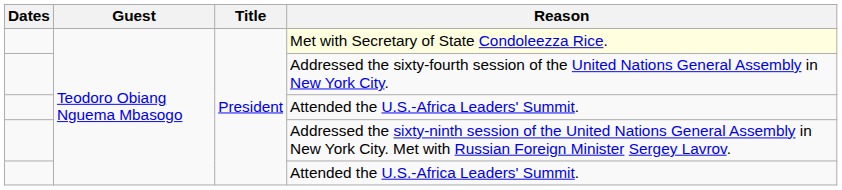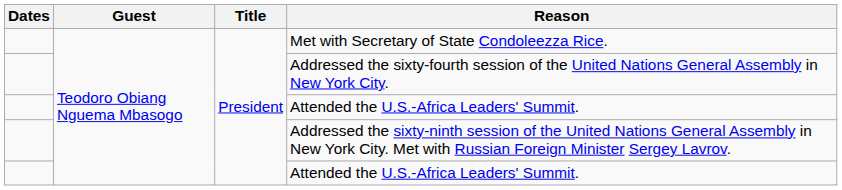(449, 41) lightyellow background -> (449, 41) no background
